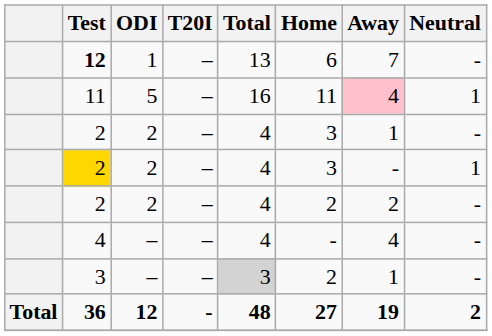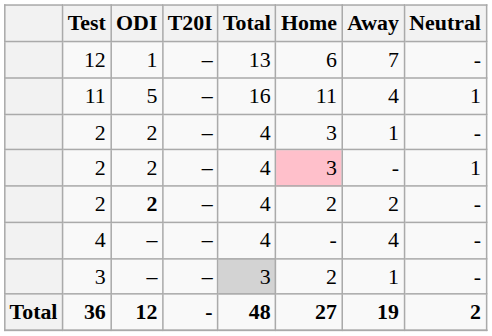(95, 59) bold -> (95, 59) normal
(394, 95) pink background -> (394, 95) no background
(100, 167) gold background -> (100, 167) no background
(331, 167) no background -> (331, 167) pink background
(152, 203) normal -> (152, 203) bold
